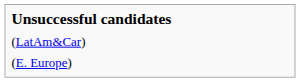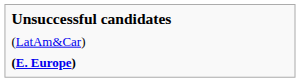(42, 63) normal -> (44, 62) bold
